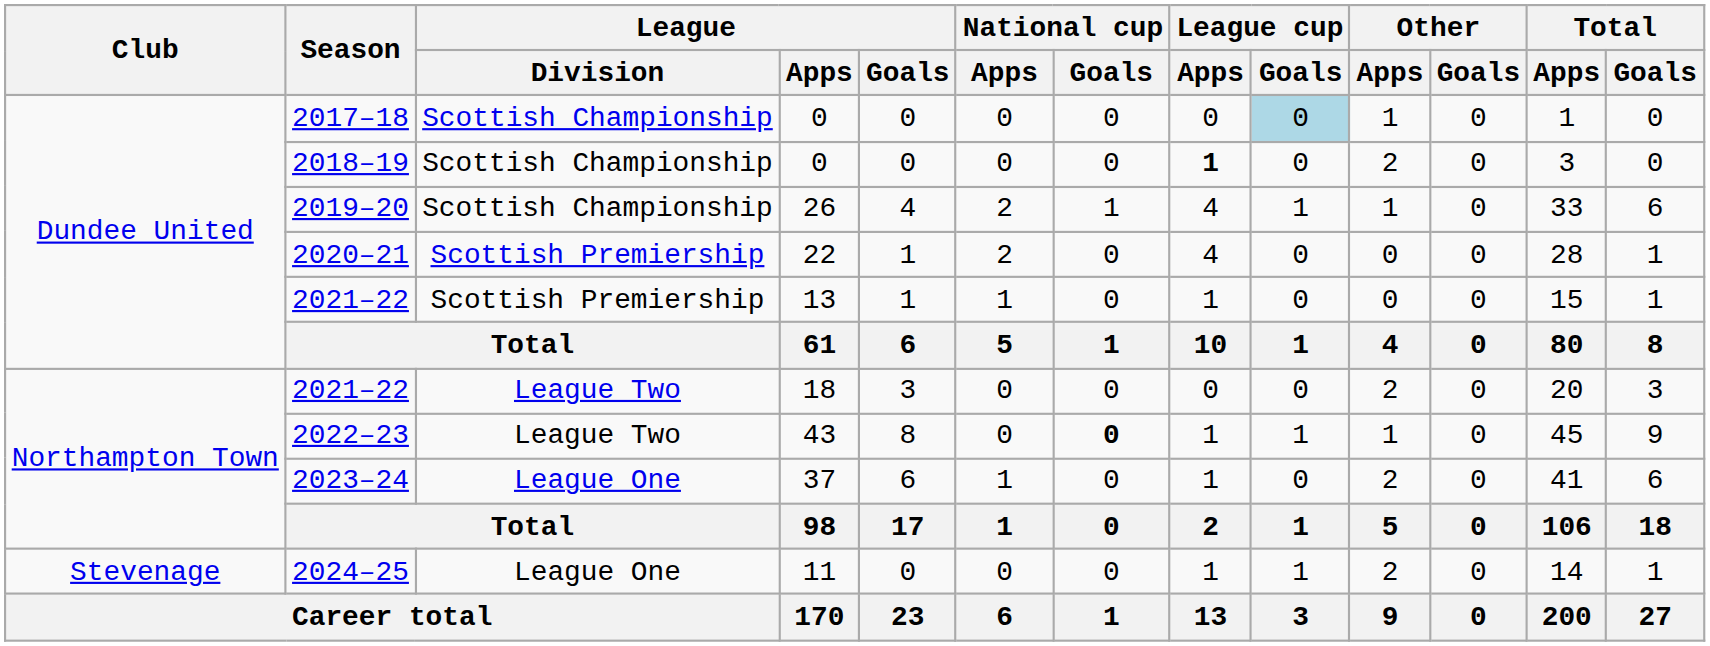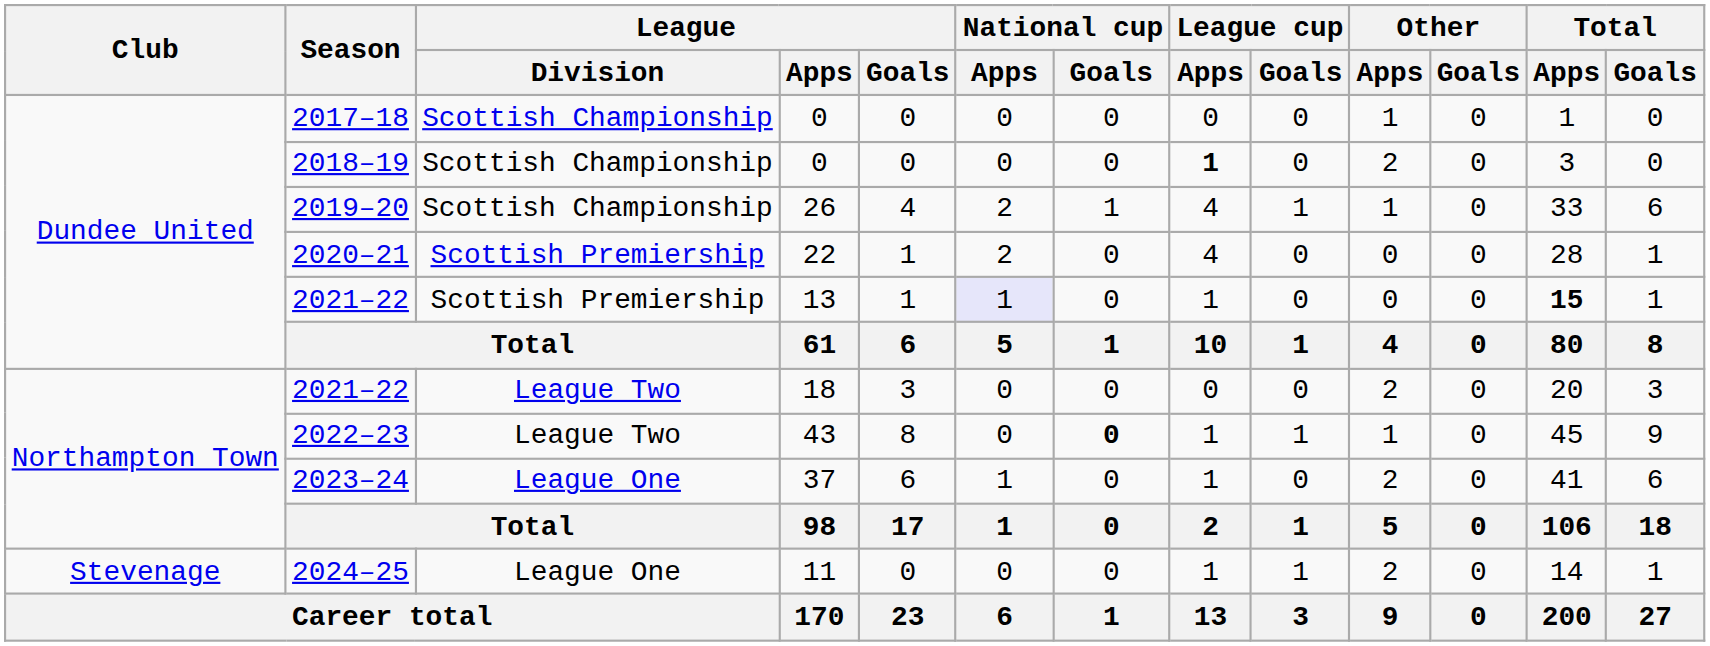(1301, 118) lightblue background -> (1301, 118) no background
(1005, 300) no background -> (1005, 300) lavender background
(1567, 300) normal -> (1567, 300) bold
